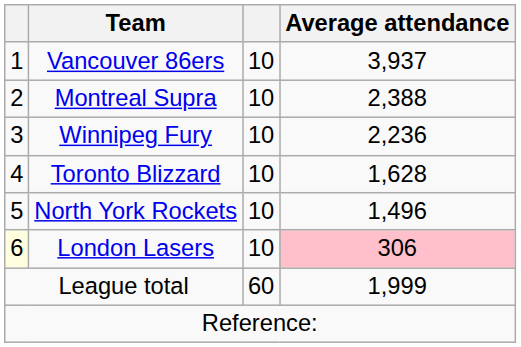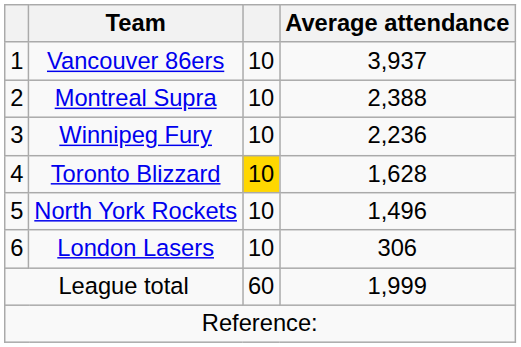(261, 173) no background -> (261, 173) gold background
(17, 248) lightyellow background -> (17, 248) no background
(397, 248) pink background -> (397, 248) no background
